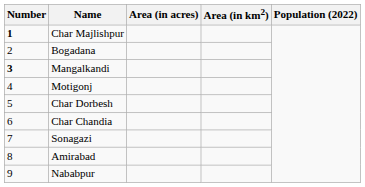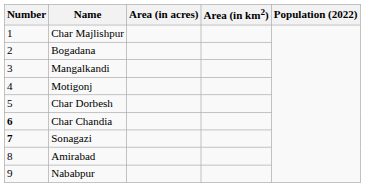(10, 33) bold -> (10, 33) normal
(10, 68) bold -> (10, 68) normal
(10, 121) normal -> (10, 121) bold
(10, 138) normal -> (10, 138) bold
